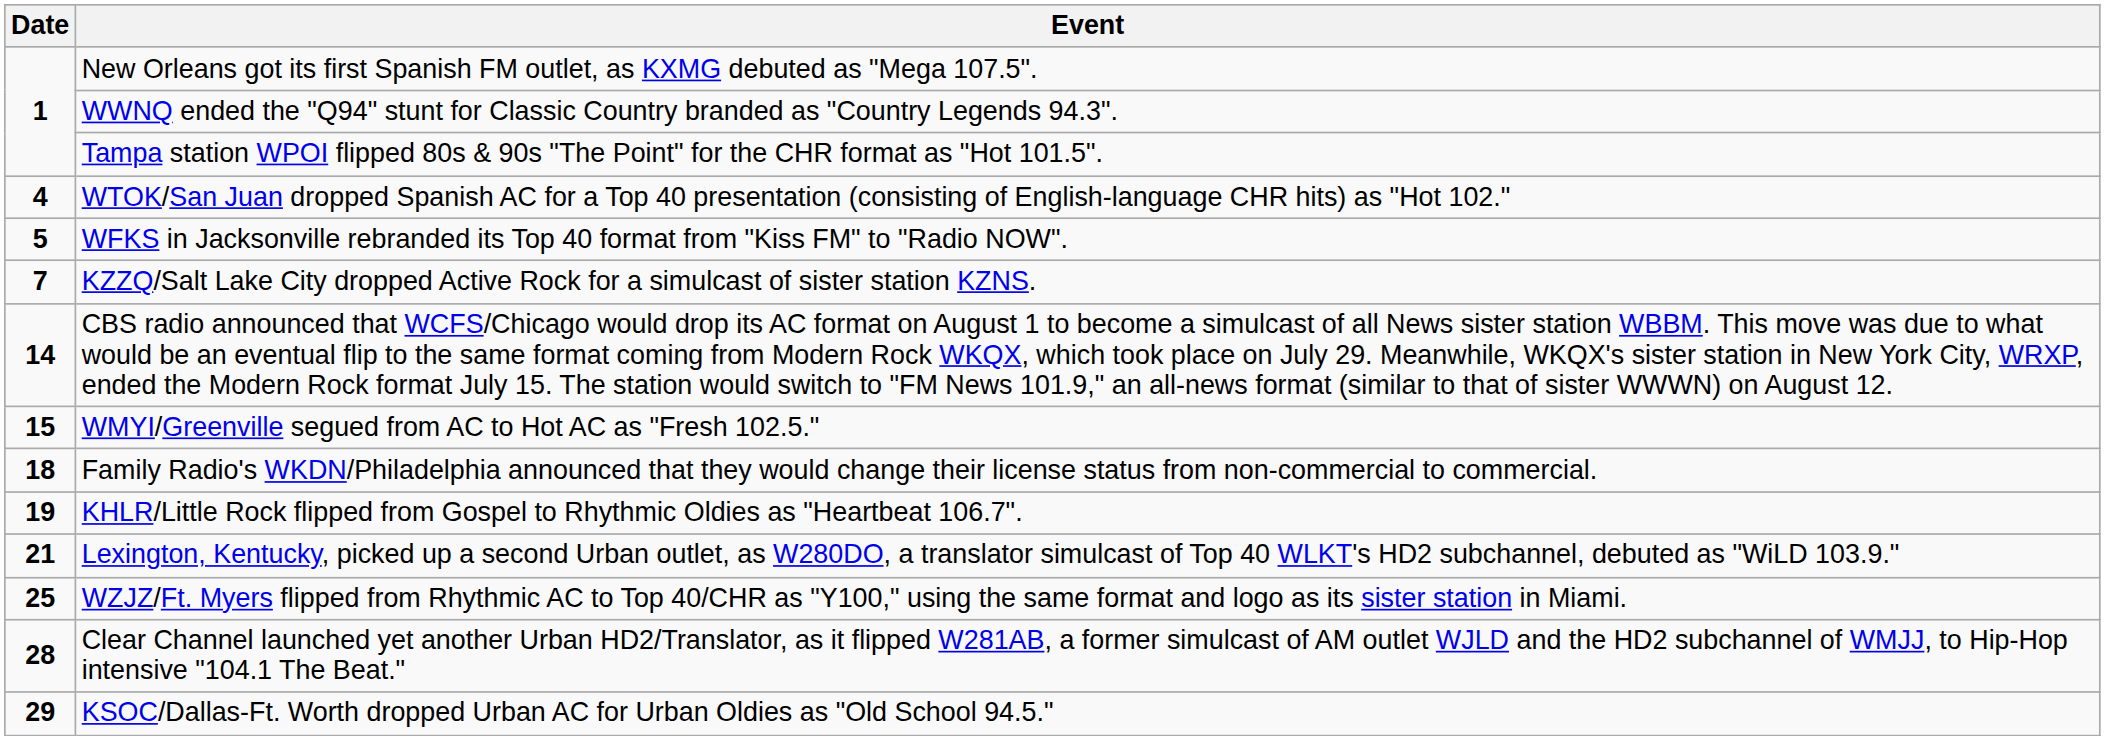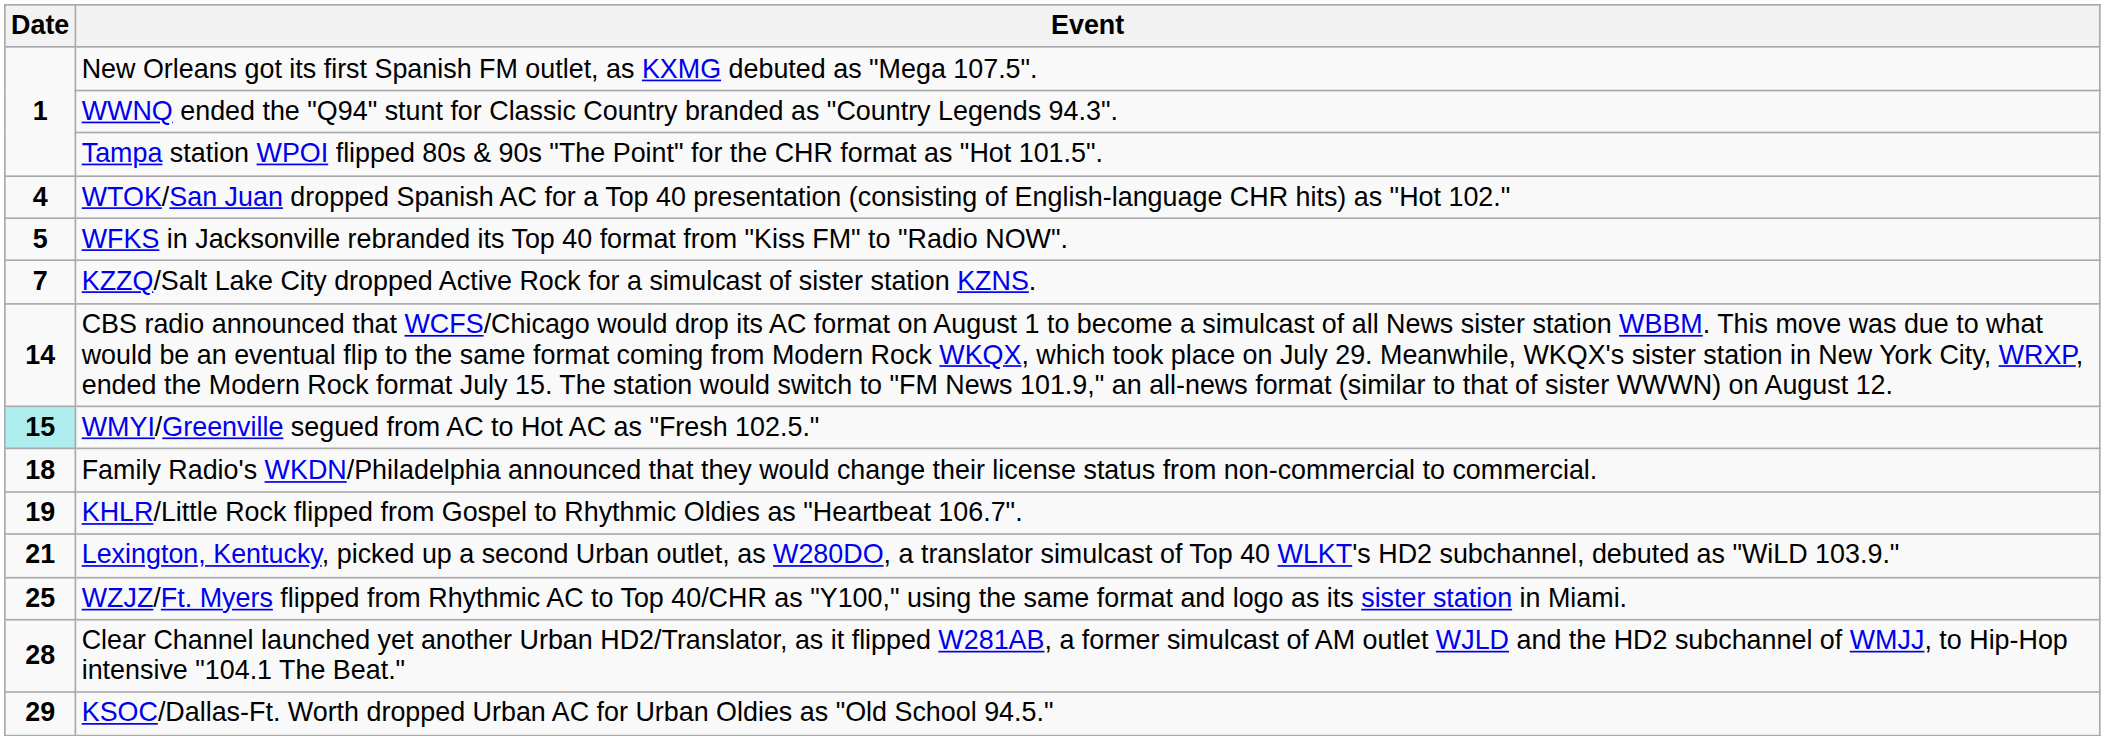(40, 427) no background -> (40, 427) paleturquoise background
